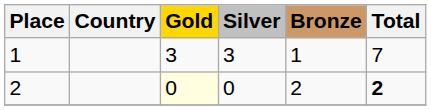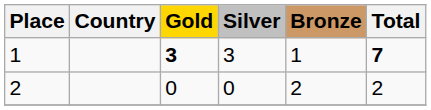(171, 54) normal -> (171, 54) bold
(377, 54) normal -> (377, 54) bold
(171, 88) lightyellow background -> (171, 88) no background
(377, 88) bold -> (377, 88) normal
